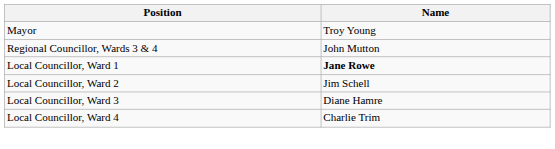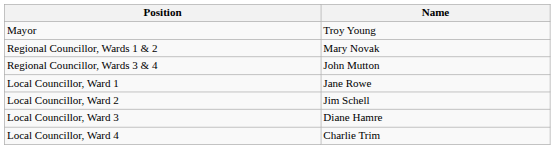+ row: (82, 48)
(349, 65) bold -> (347, 83) normal
